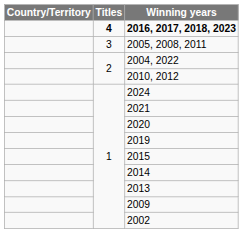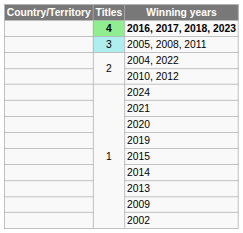(109, 28) no background -> (109, 28) lightgreen background
(109, 44) no background -> (109, 44) paleturquoise background
